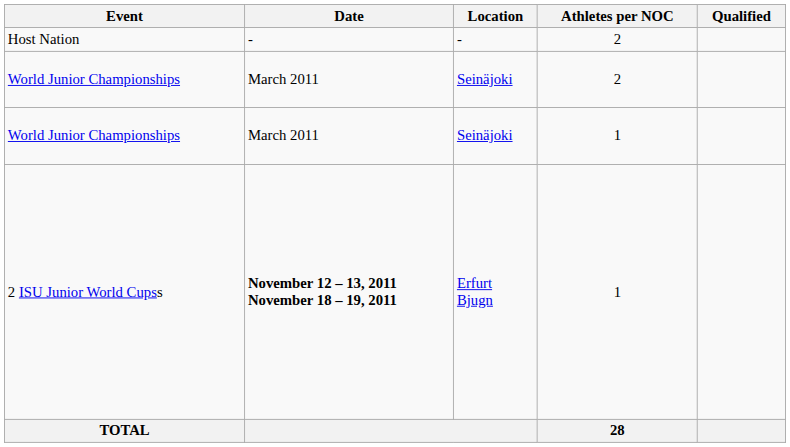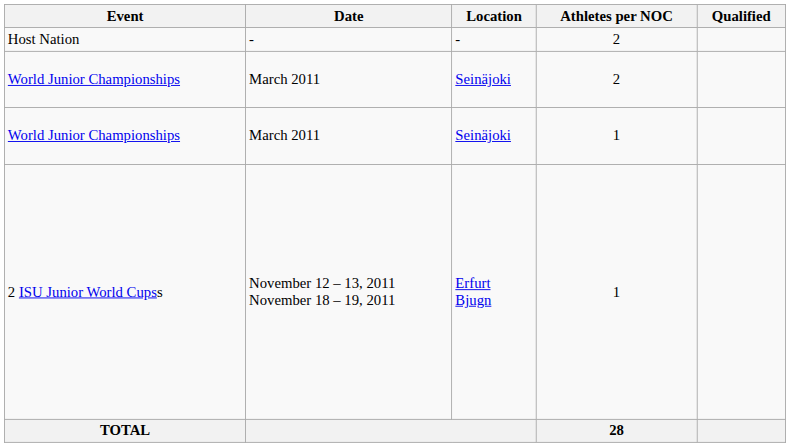(322, 291) bold -> (322, 291) normal
